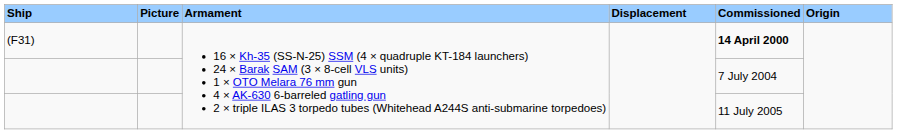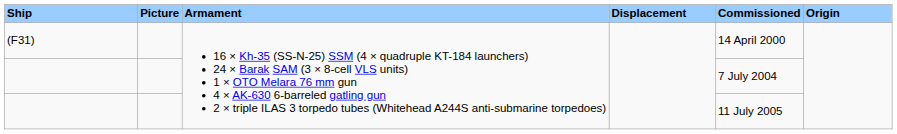(753, 40) bold -> (752, 40) normal
